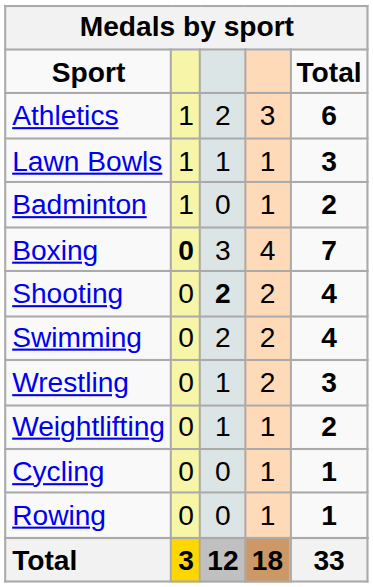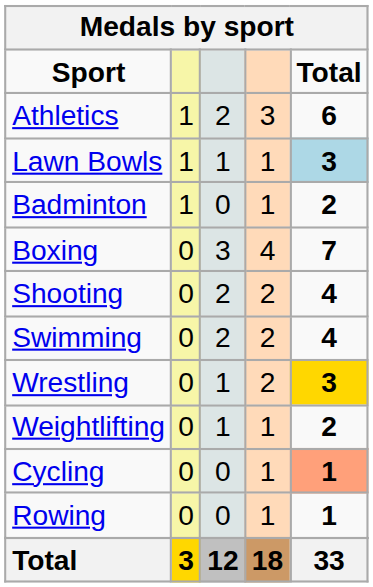(329, 160) no background -> (329, 160) lightblue background
(186, 249) bold -> (186, 249) normal
(223, 294) bold -> (223, 294) normal
(329, 382) no background -> (329, 382) gold background
(329, 471) no background -> (329, 471) lightsalmon background
